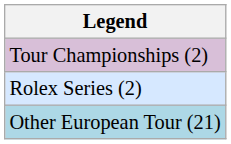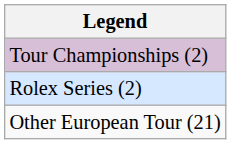(115, 122) lightblue background -> (115, 122) no background
